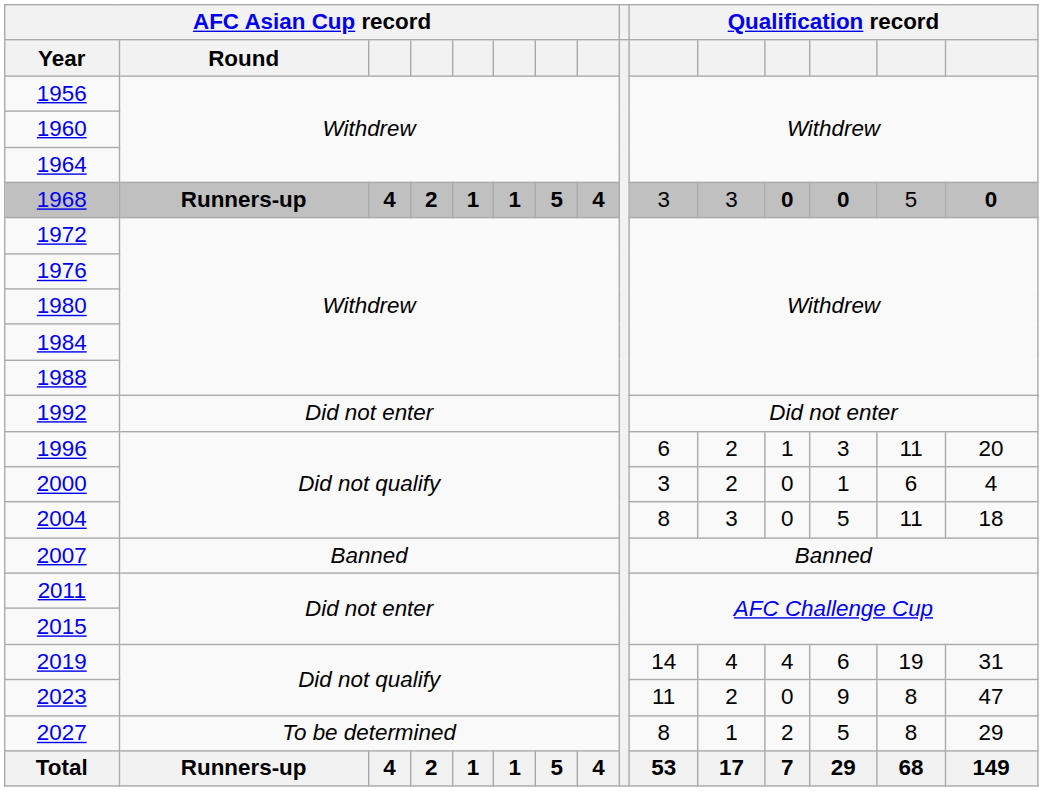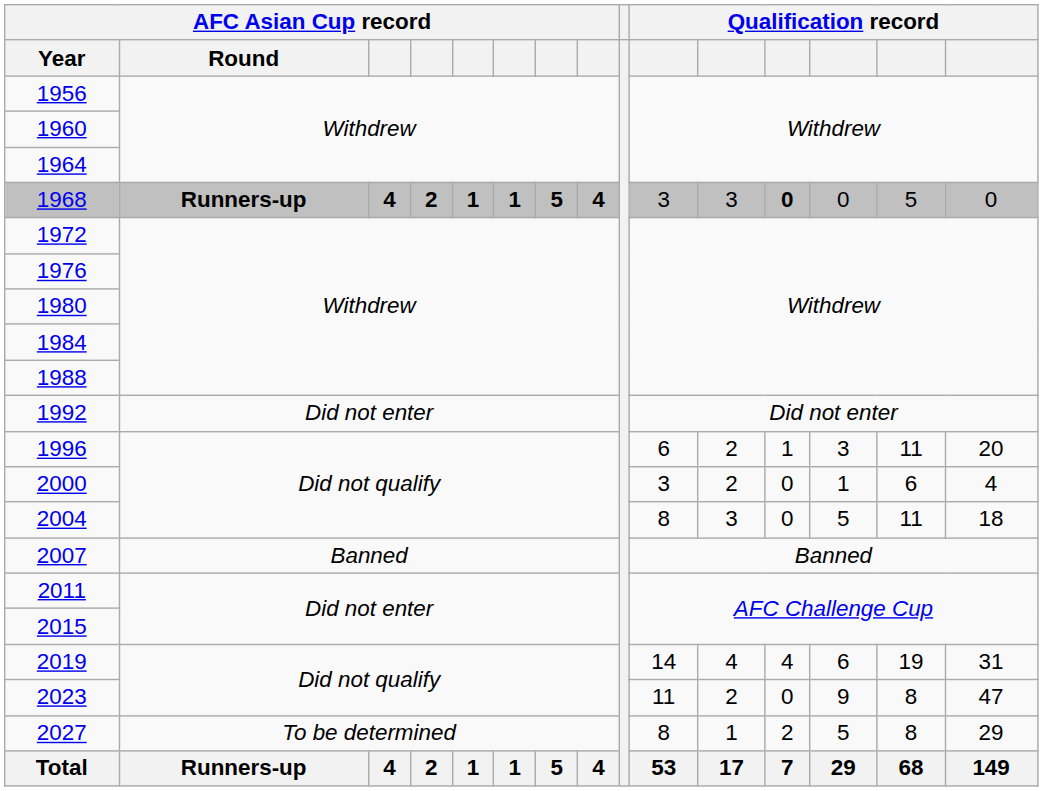(843, 199) bold -> (843, 199) normal
(991, 199) bold -> (991, 199) normal
